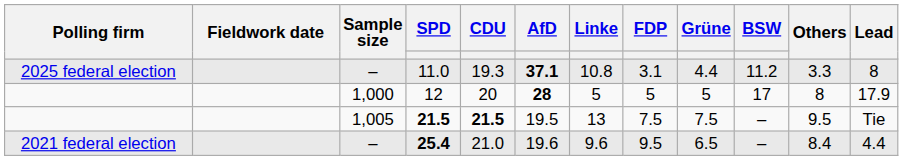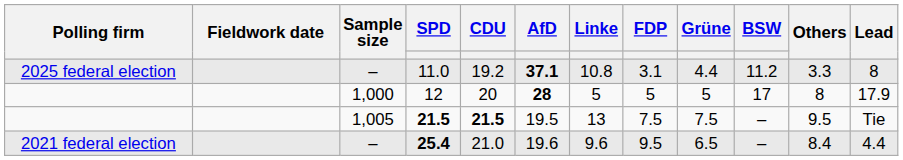(488, 71) 19.3 -> (488, 71) 19.2
